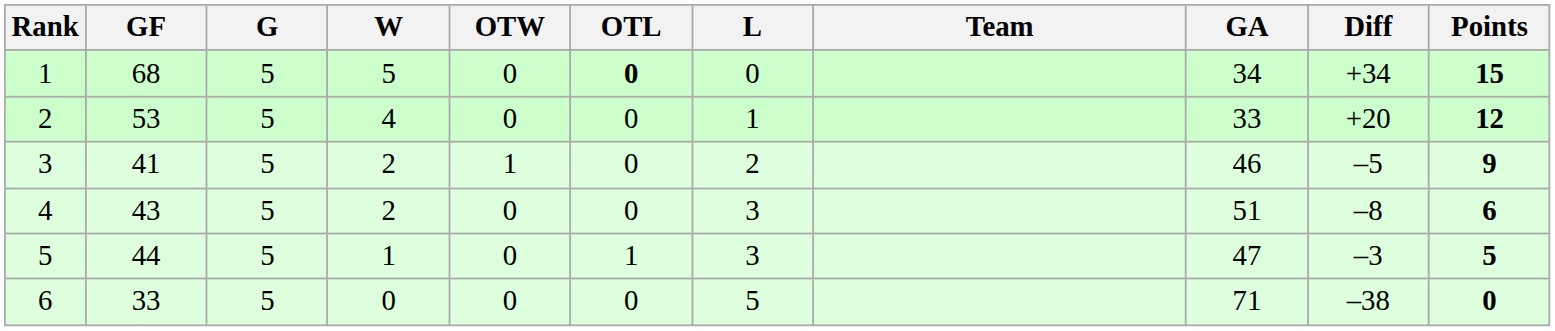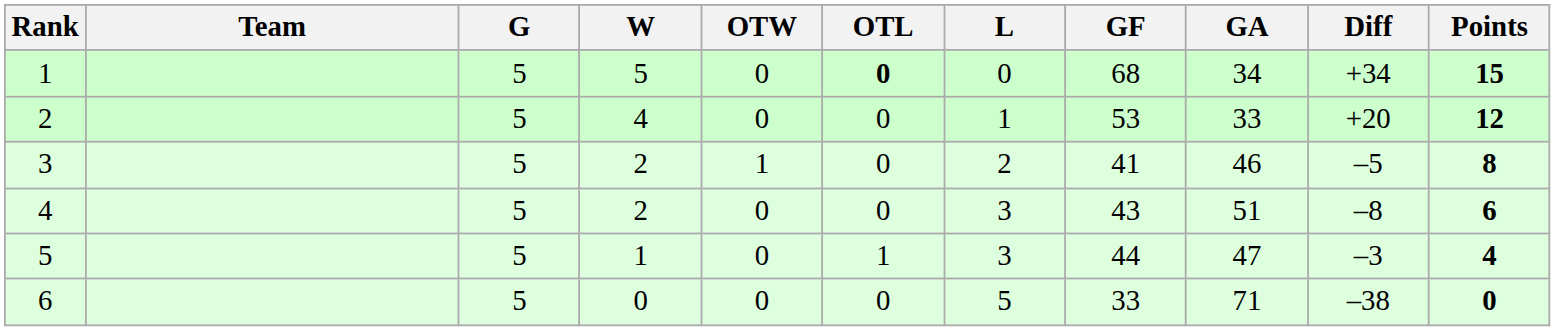columns swapped: (1000, 27) <-> (146, 27)
(1490, 164) 9 -> (1490, 164) 8
(1490, 255) 5 -> (1490, 255) 4
